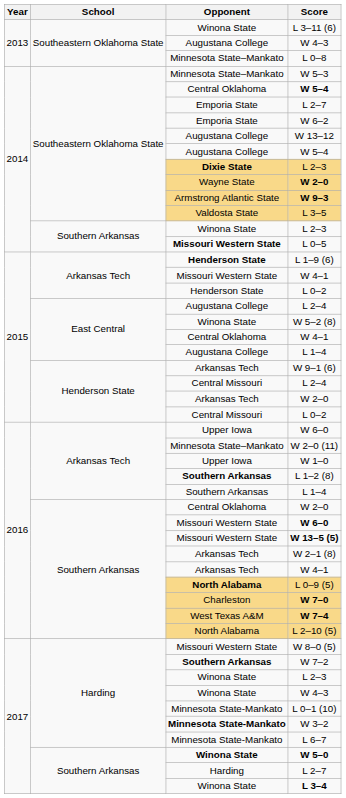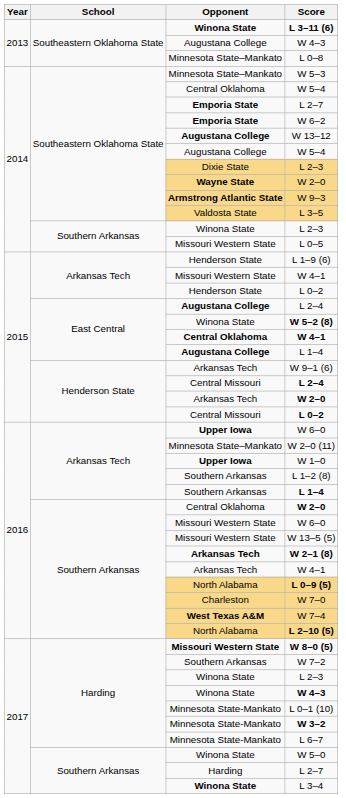(227, 27) normal -> (225, 27) bold
(314, 27) normal -> (311, 27) bold
(314, 89) bold -> (311, 89) normal
(227, 105) normal -> (225, 105) bold
(227, 120) normal -> (225, 120) bold
(227, 136) normal -> (225, 136) bold
(227, 167) bold -> (225, 167) normal
(227, 182) normal -> (225, 182) bold
(314, 182) bold -> (311, 182) normal
(227, 197) normal -> (225, 197) bold
(314, 197) bold -> (311, 197) normal
(227, 244) bold -> (225, 244) normal
(227, 259) bold -> (225, 259) normal
(227, 306) normal -> (225, 306) bold
(314, 321) normal -> (311, 321) bold
(227, 337) normal -> (225, 337) bold
(314, 337) normal -> (311, 337) bold
(227, 352) normal -> (225, 352) bold
(314, 383) normal -> (311, 383) bold
(314, 399) normal -> (311, 399) bold
(314, 414) normal -> (311, 414) bold
(227, 430) normal -> (225, 430) bold
(227, 461) normal -> (225, 461) bold
(227, 476) bold -> (225, 476) normal
(314, 492) normal -> (311, 492) bold
(314, 507) normal -> (311, 507) bold
(314, 523) bold -> (311, 523) normal
(314, 538) bold -> (311, 538) normal
(227, 553) normal -> (225, 553) bold
(314, 553) normal -> (311, 553) bold
(227, 584) bold -> (225, 584) normal
(314, 584) normal -> (311, 584) bold
(314, 600) bold -> (311, 600) normal
(227, 615) normal -> (225, 615) bold
(314, 615) bold -> (311, 615) normal
(314, 631) normal -> (311, 631) bold
(227, 646) normal -> (225, 646) bold
(314, 646) normal -> (311, 646) bold
(227, 662) bold -> (225, 662) normal
(314, 693) normal -> (311, 693) bold
(227, 724) bold -> (225, 724) normal
(314, 724) normal -> (311, 724) bold
(227, 755) bold -> (225, 755) normal
(314, 755) bold -> (311, 755) normal
(227, 786) normal -> (225, 786) bold
(314, 786) bold -> (311, 786) normal
